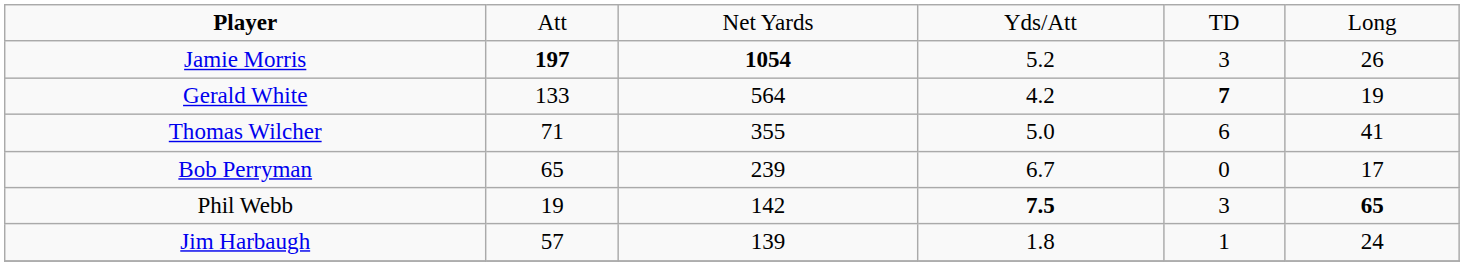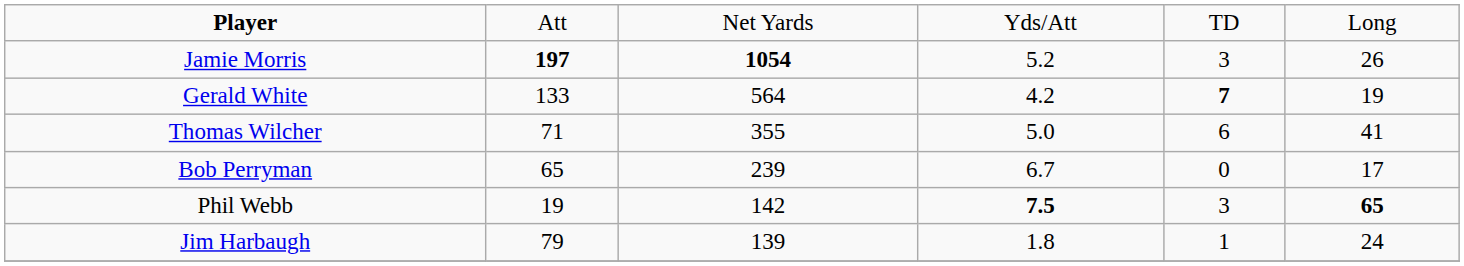(552, 242) 57 -> (552, 242) 79
